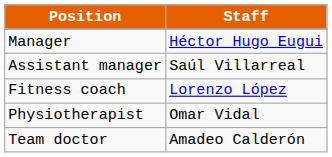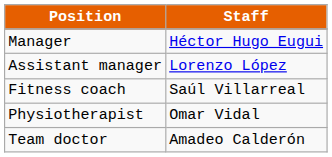(237, 66) Saúl Villarreal -> (228, 66) Lorenzo López
(228, 91) Lorenzo López -> (237, 91) Saúl Villarreal
